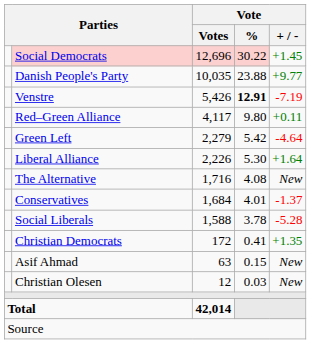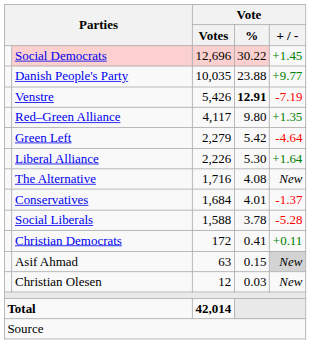(288, 117) +0.11 -> (287, 117) +1.35
(287, 240) +1.35 -> (288, 240) +0.11
(291, 261) no background -> (291, 261) lightgrey background
